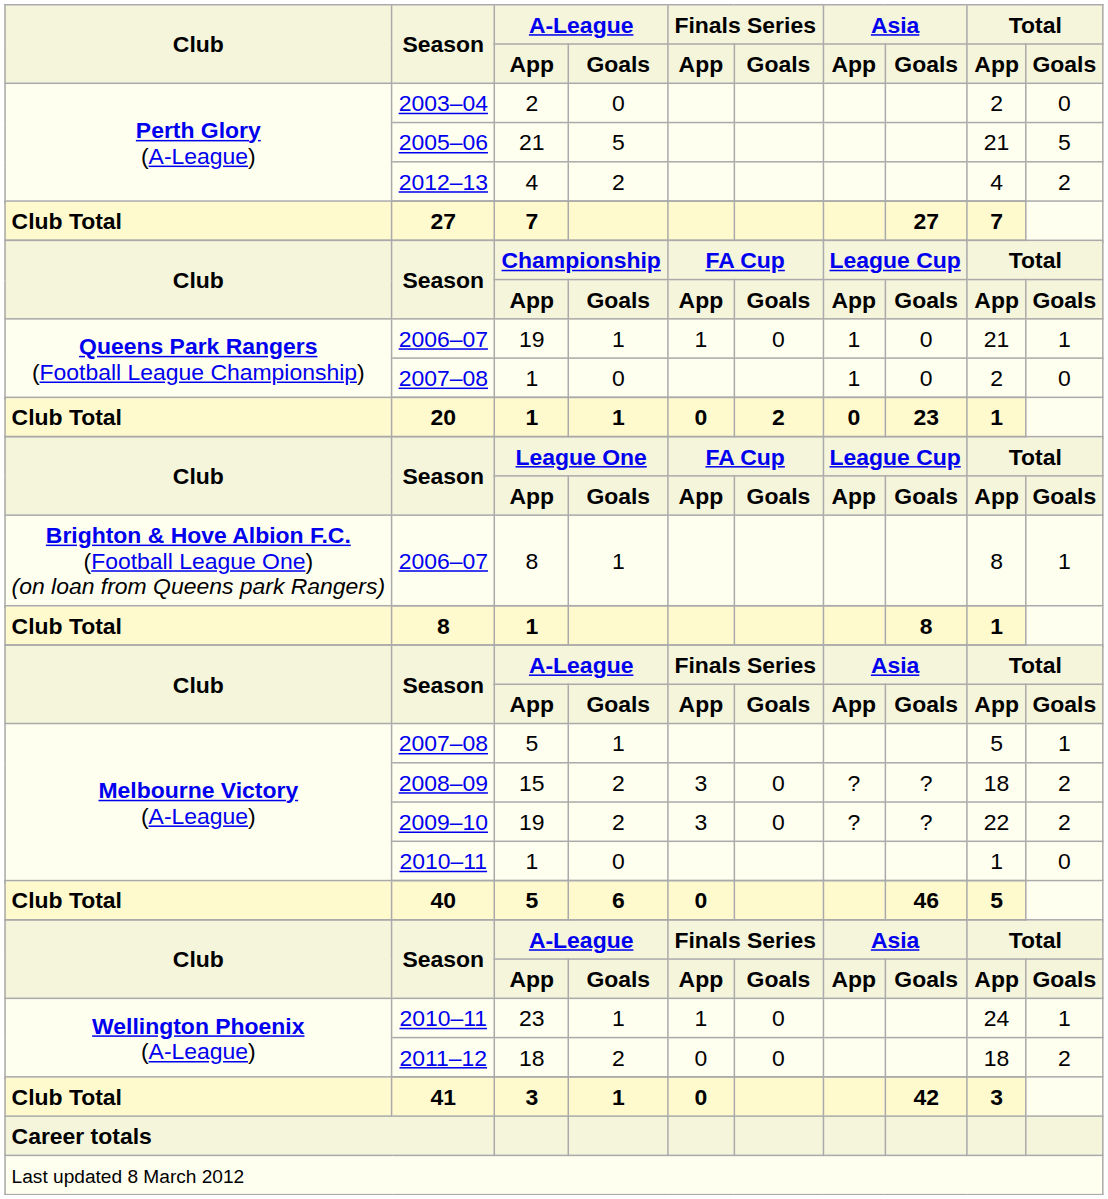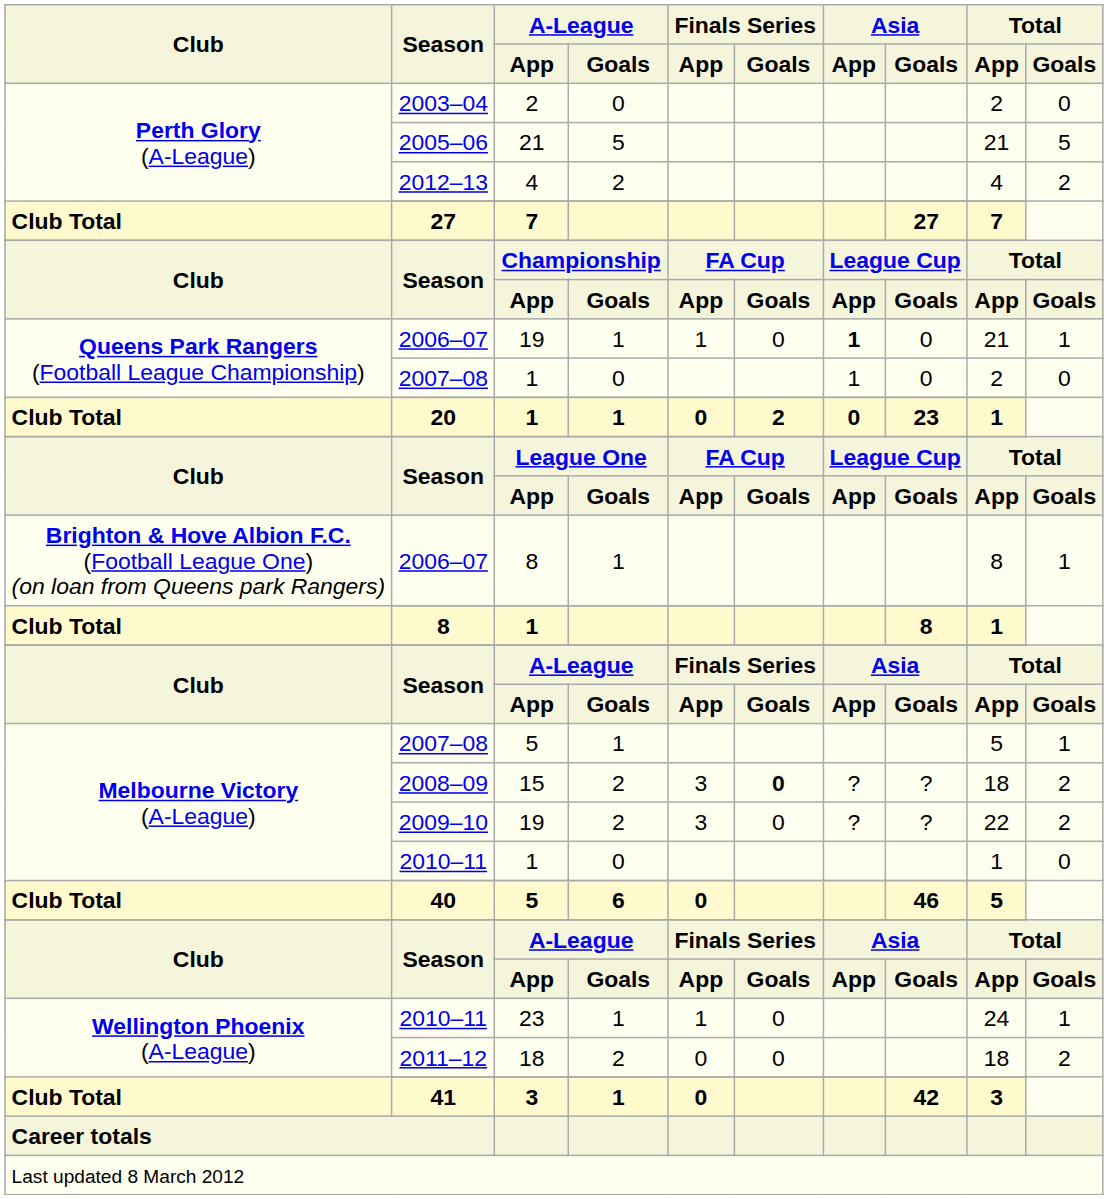(854, 338) normal -> (854, 338) bold
(778, 782) normal -> (778, 782) bold
